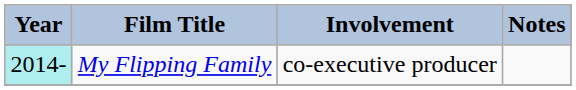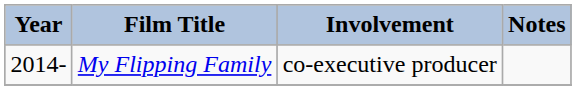(39, 64) paleturquoise background -> (39, 64) no background
